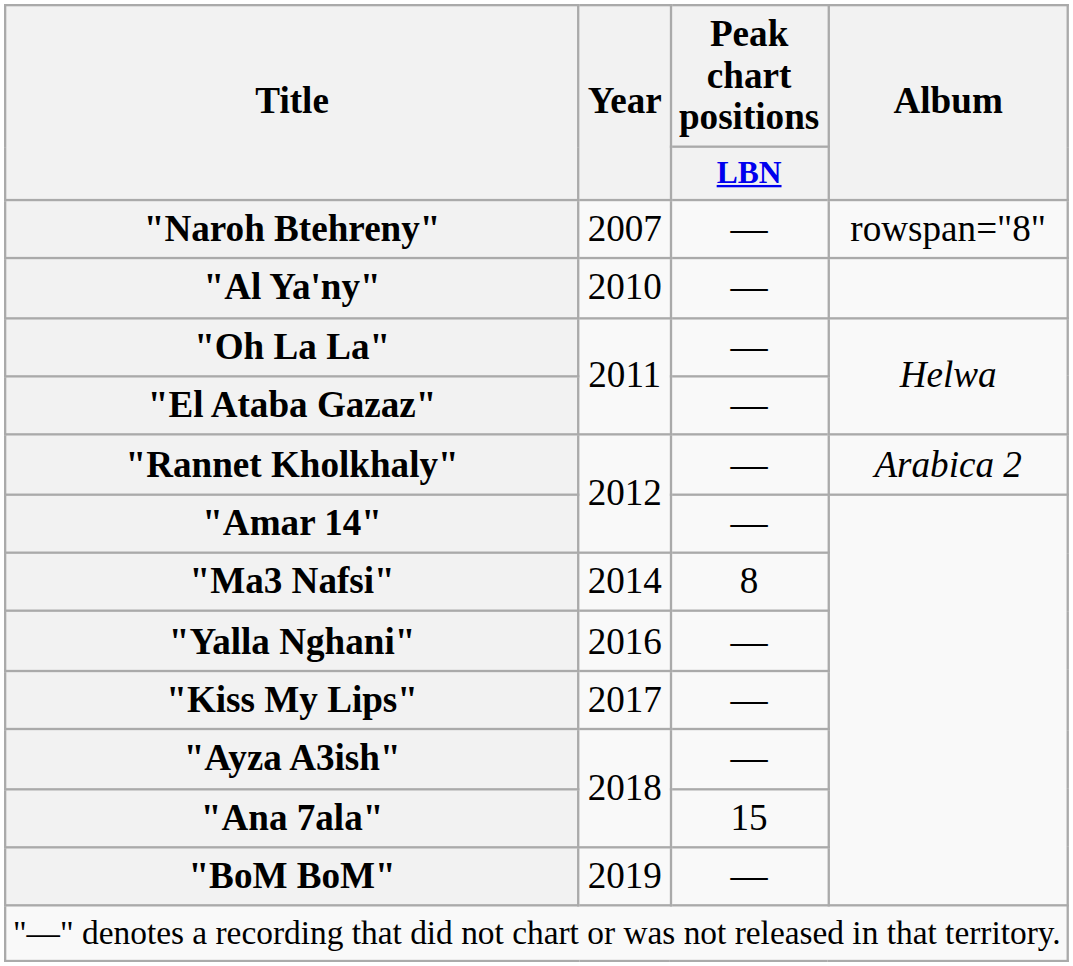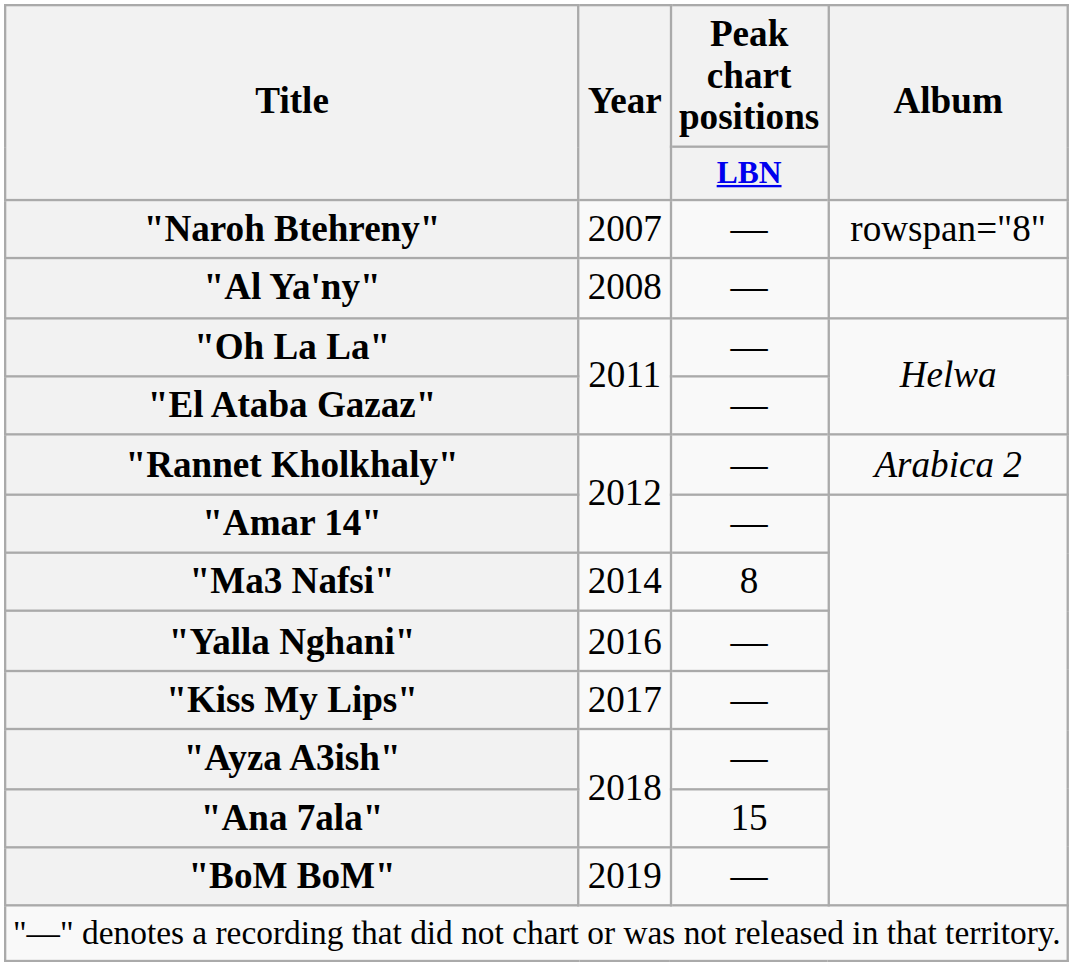(625, 287) 2010 -> (625, 287) 2008
